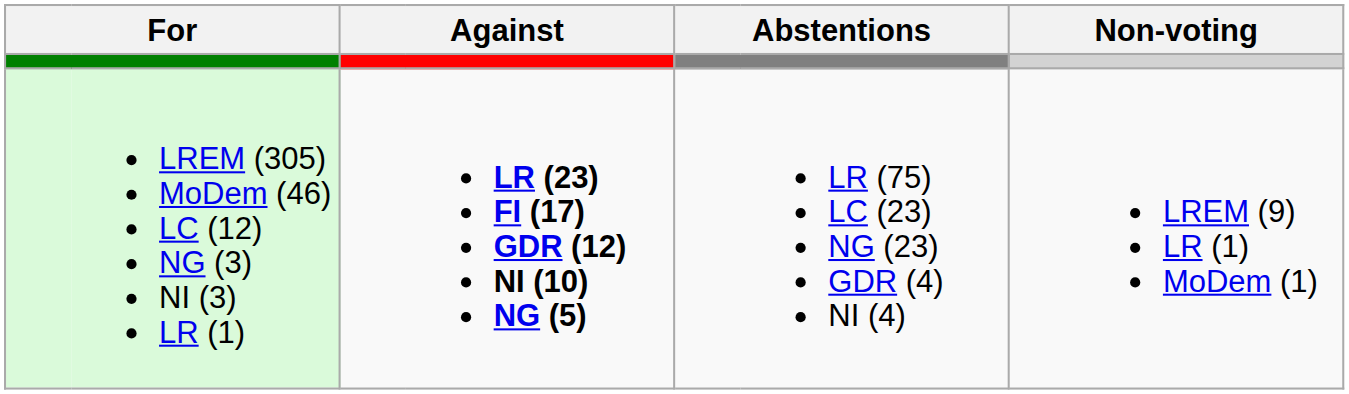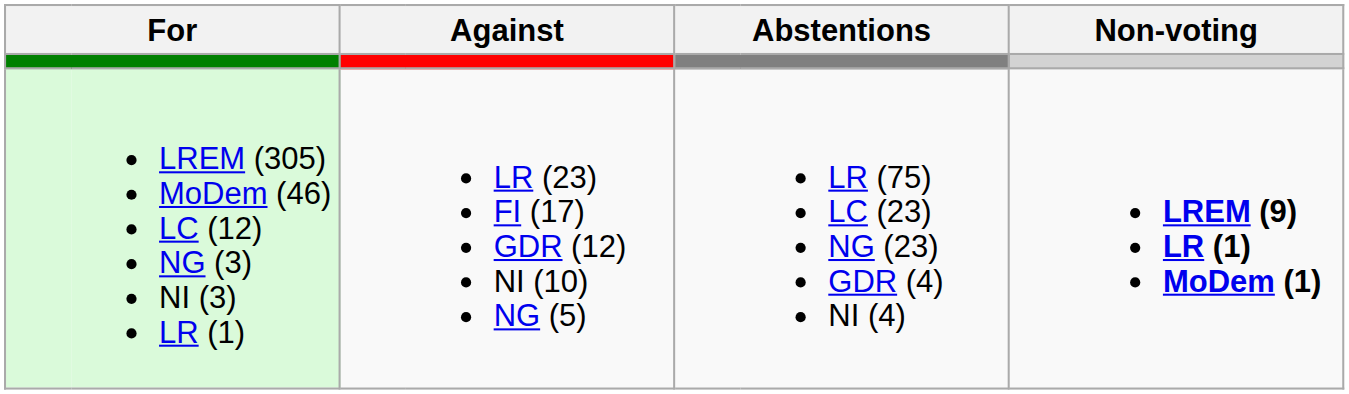(540, 246) bold -> (540, 246) normal
(1209, 246) normal -> (1209, 246) bold
